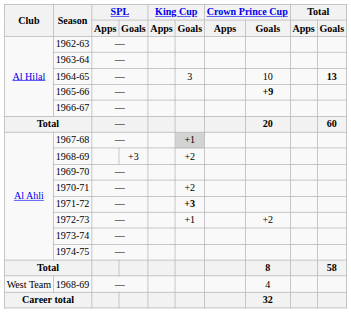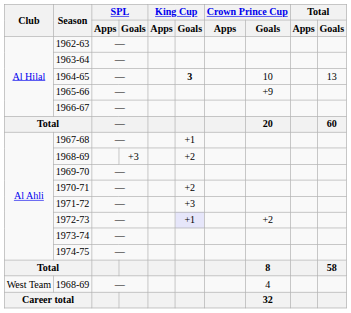(190, 76) normal -> (190, 76) bold
(332, 76) bold -> (332, 76) normal
(268, 92) bold -> (268, 92) normal
(190, 140) lightgrey background -> (190, 140) no background
(190, 204) bold -> (190, 204) normal
(190, 220) no background -> (190, 220) lavender background
